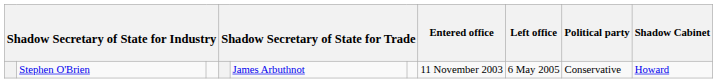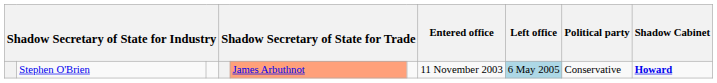(269, 69) no background -> (269, 69) lightsalmon background
(534, 69) no background -> (534, 69) lightblue background
(652, 69) normal -> (653, 69) bold
